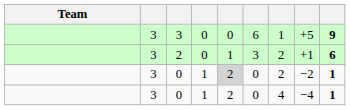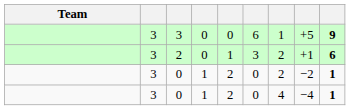(230, 74) lightgrey background -> (230, 74) no background
